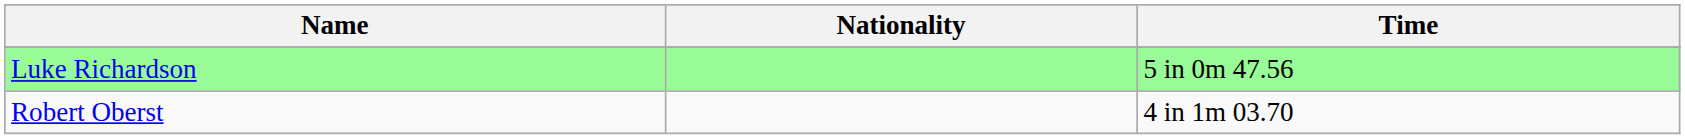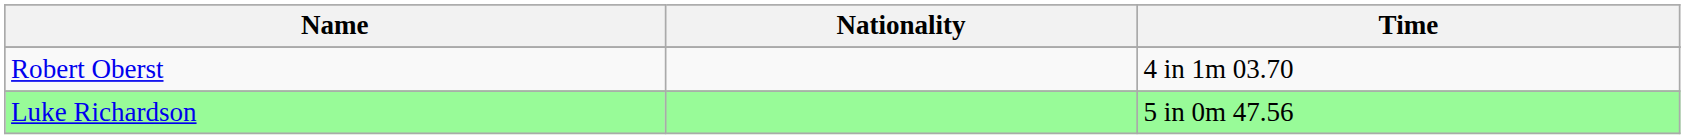rows swapped: (104, 68) <-> (87, 111)
